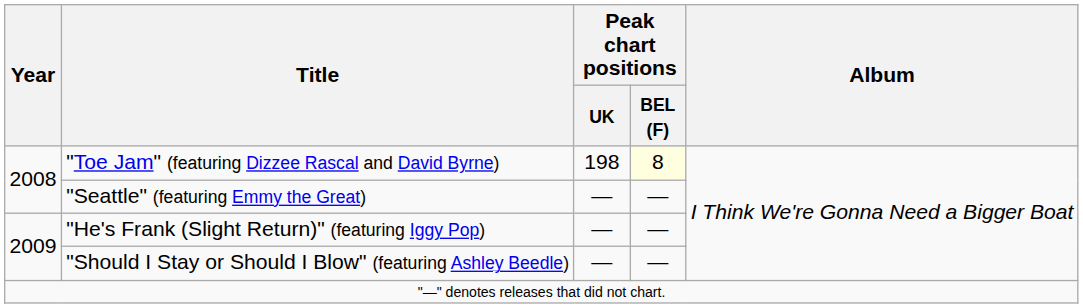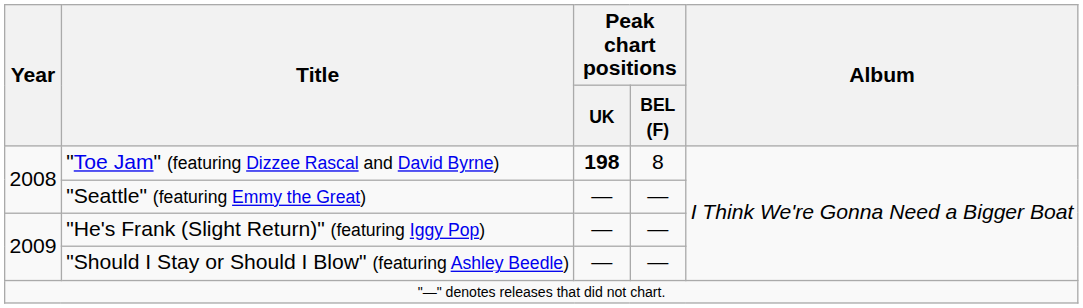(602, 162) normal -> (602, 162) bold
(658, 162) lightyellow background -> (658, 162) no background
